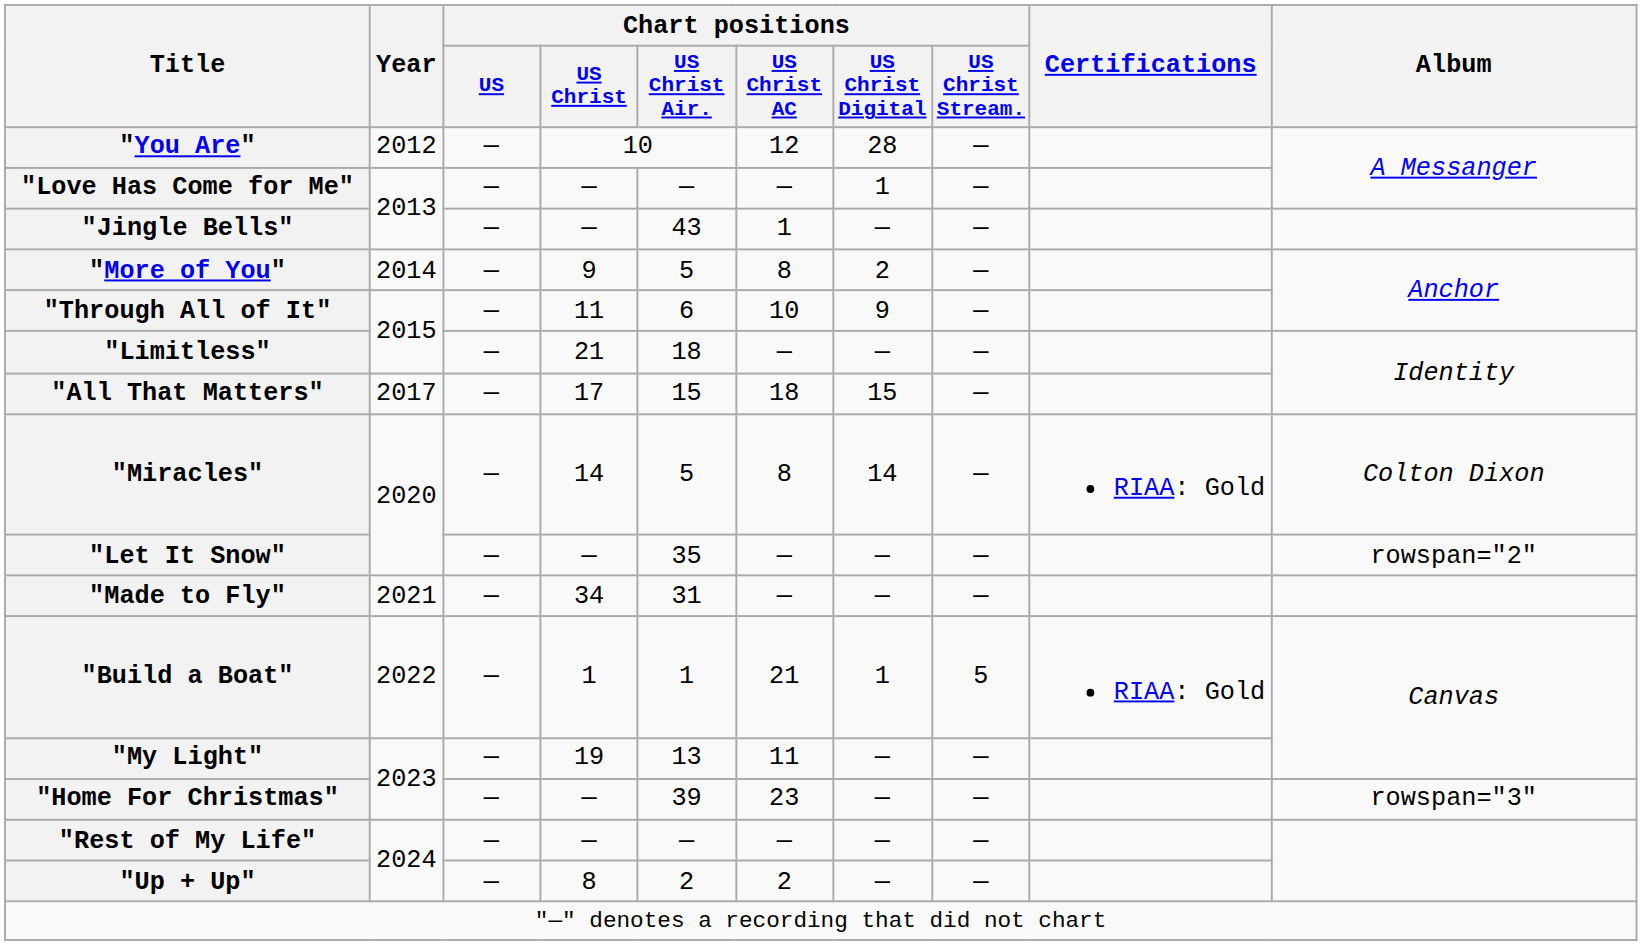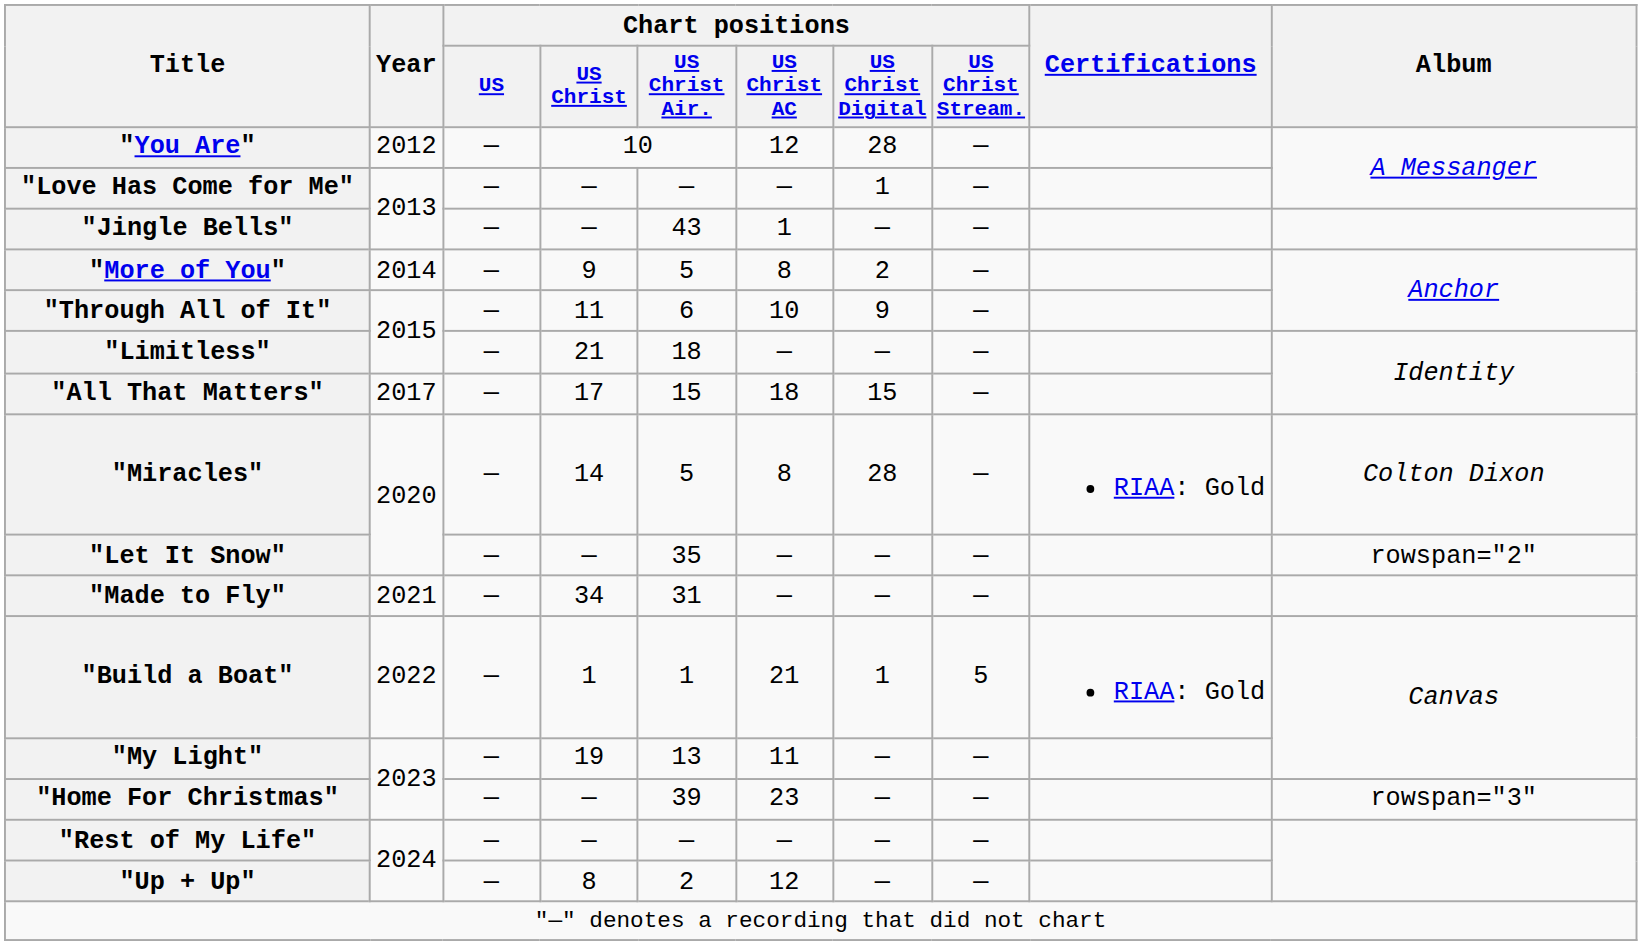(882, 474) 14 -> (882, 474) 28
(784, 881) 2 -> (784, 881) 12
